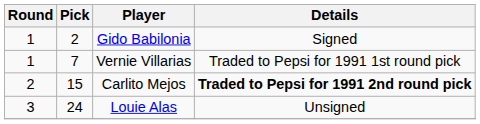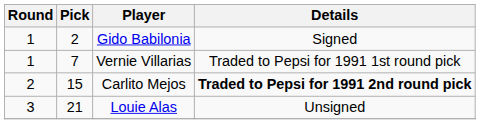(75, 107) 24 -> (75, 107) 21
